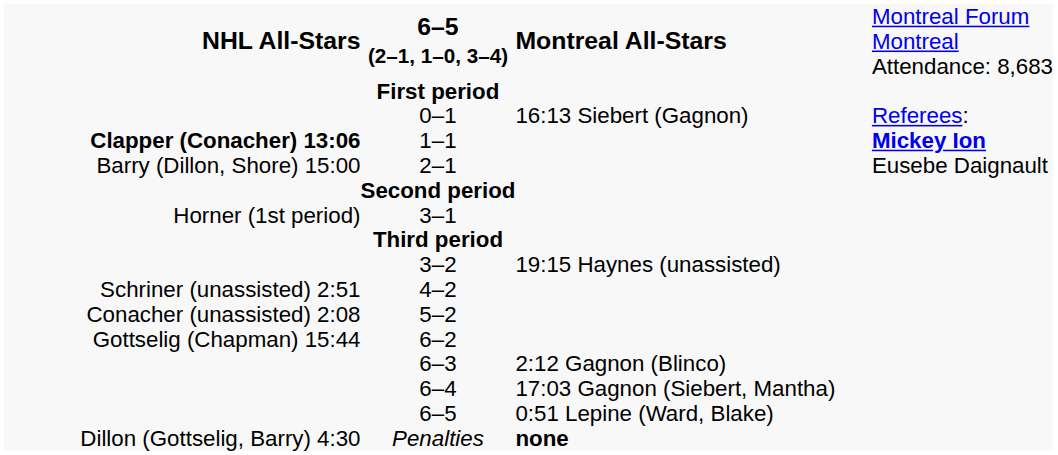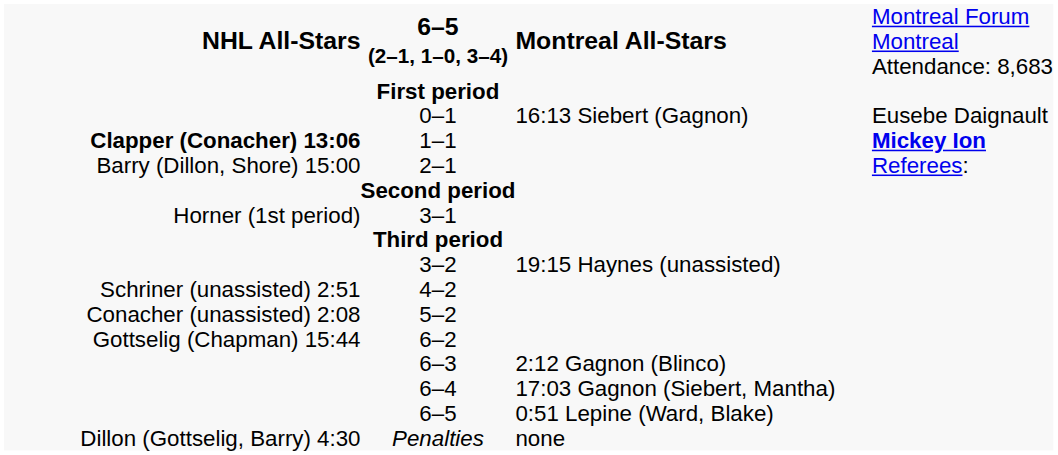(920, 116) Referees: -> (960, 116) Eusebe Daignault
(960, 165) Eusebe Daignault -> (920, 165) Referees:
(542, 438) bold -> (540, 438) normal
